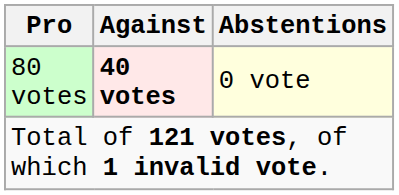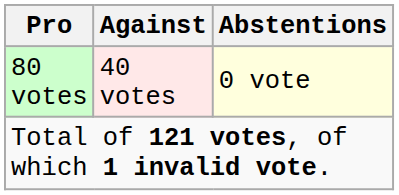(138, 82) bold -> (138, 82) normal
